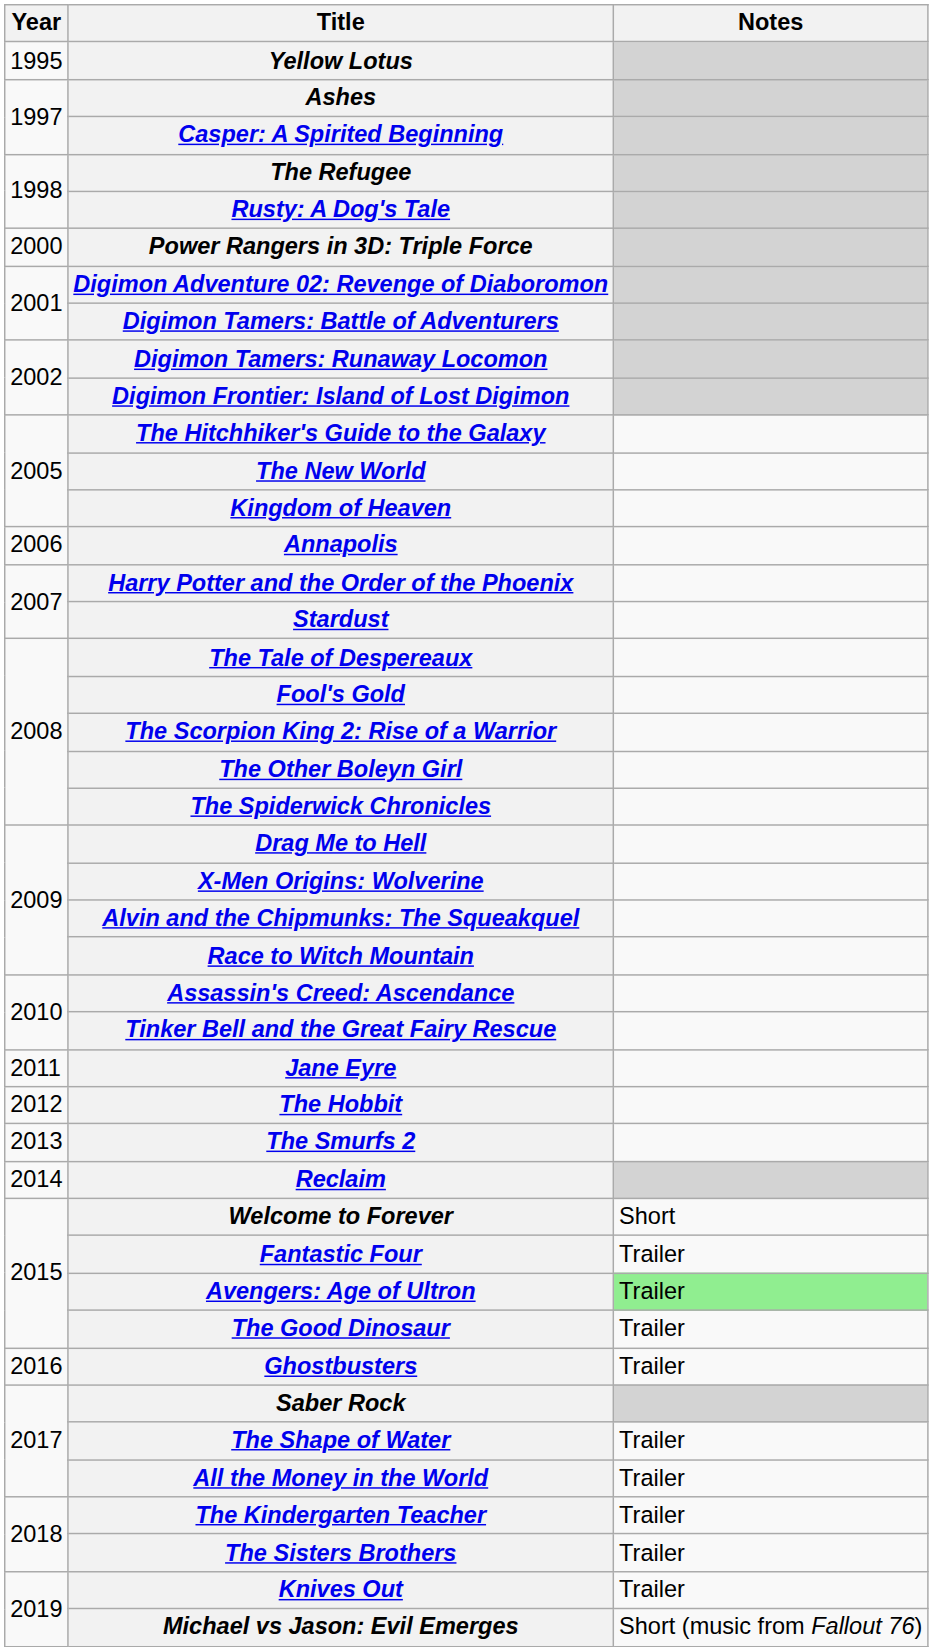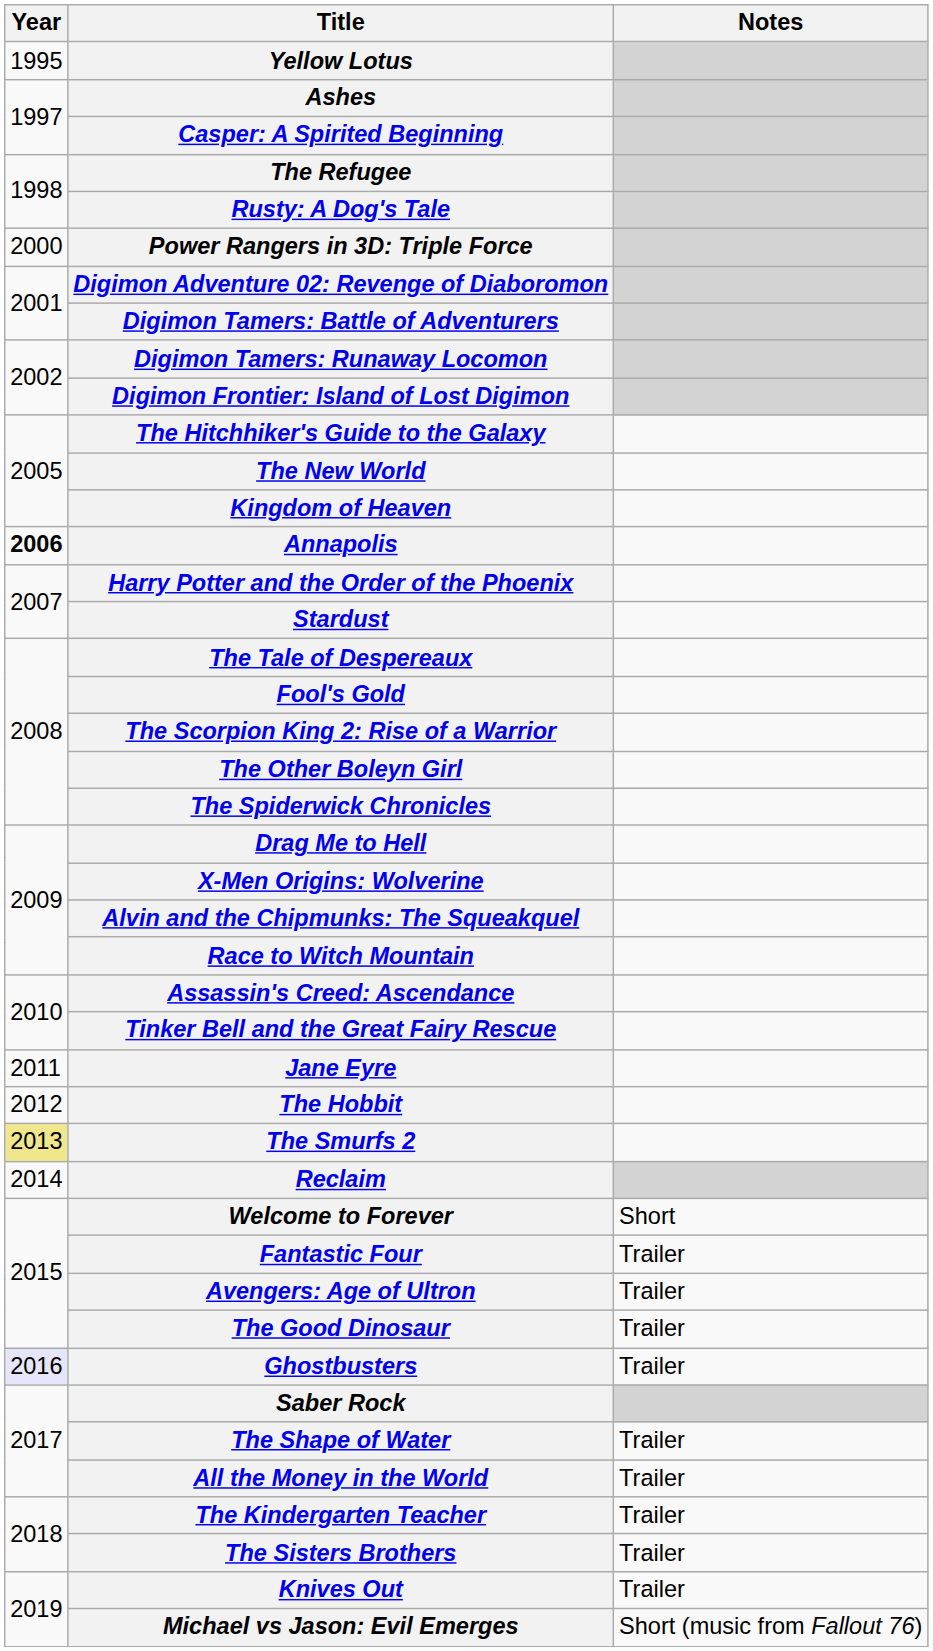(36, 545) normal -> (36, 545) bold
(36, 1142) no background -> (36, 1142) khaki background
(652, 1291) lightgreen background -> (652, 1291) no background
(36, 1365) no background -> (36, 1365) lavender background
